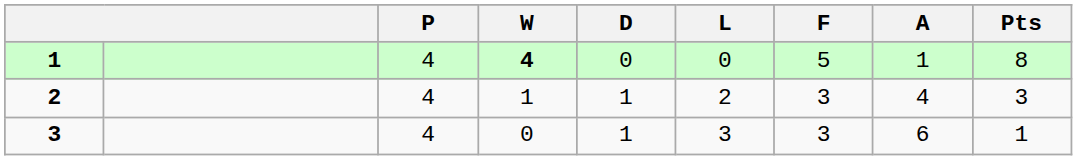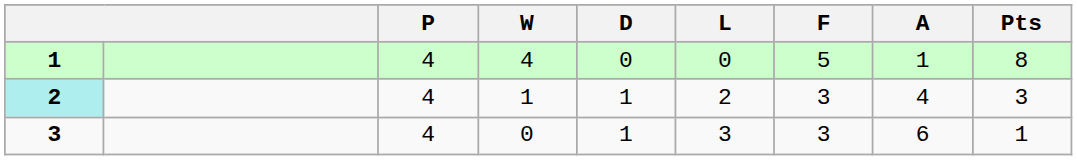(527, 61) bold -> (527, 61) normal
(54, 98) no background -> (54, 98) paleturquoise background
